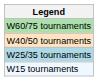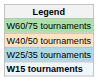(42, 69) normal -> (45, 69) bold
